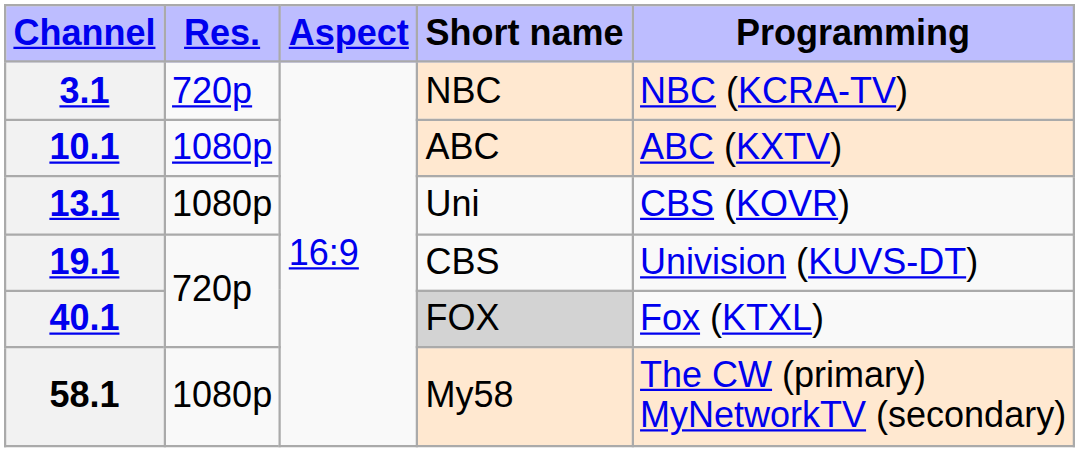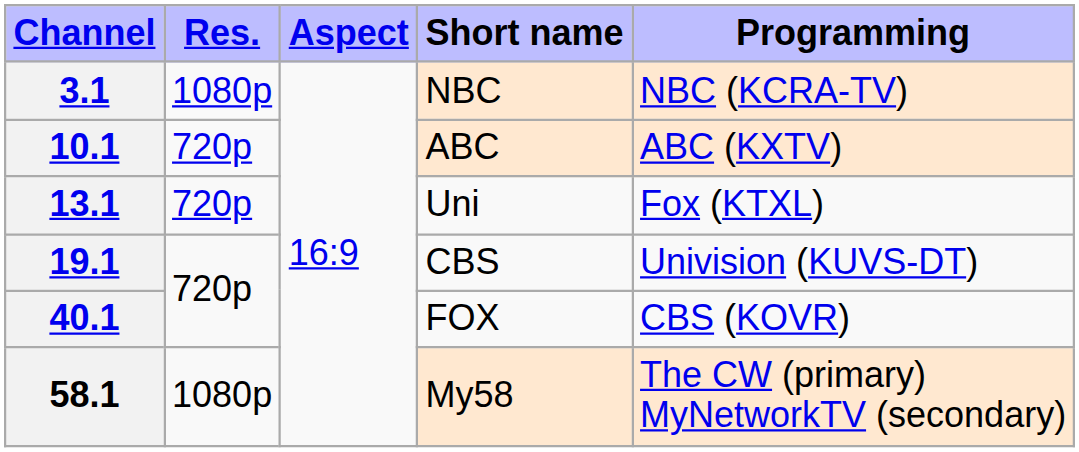(212, 90) 720p -> (222, 90) 1080p
(222, 147) 1080p -> (212, 147) 720p
(222, 204) 1080p -> (212, 204) 720p
(745, 204) CBS (KOVR) -> (732, 204) Fox (KTXL)
(462, 318) lightgrey background -> (462, 318) no background
(732, 318) Fox (KTXL) -> (745, 318) CBS (KOVR)
